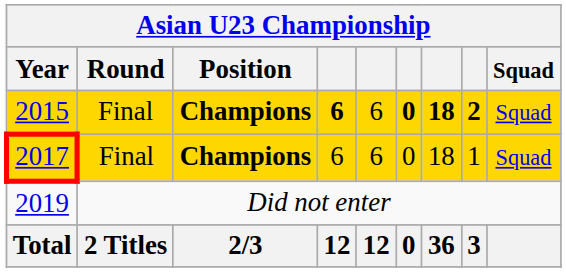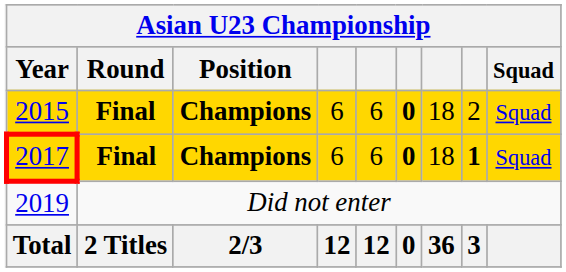(126, 111) normal -> (126, 111) bold
(337, 111) bold -> (337, 111) normal
(441, 111) bold -> (441, 111) normal
(474, 111) bold -> (474, 111) normal
(126, 157) normal -> (126, 157) bold
(409, 157) normal -> (409, 157) bold
(474, 157) normal -> (474, 157) bold
